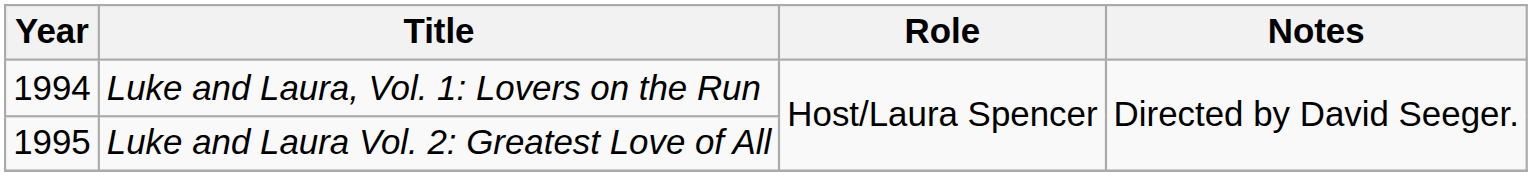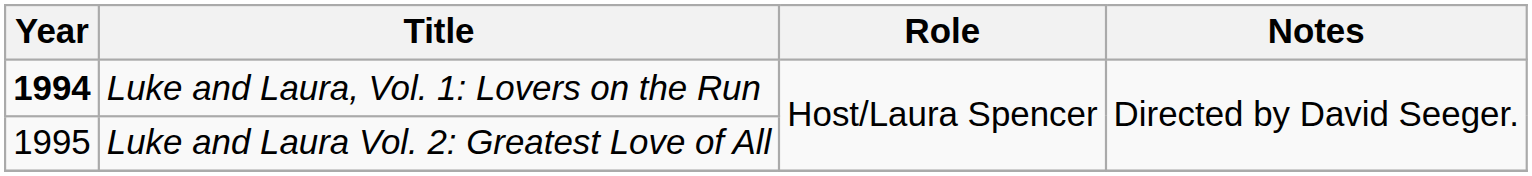(52, 87) normal -> (52, 87) bold
